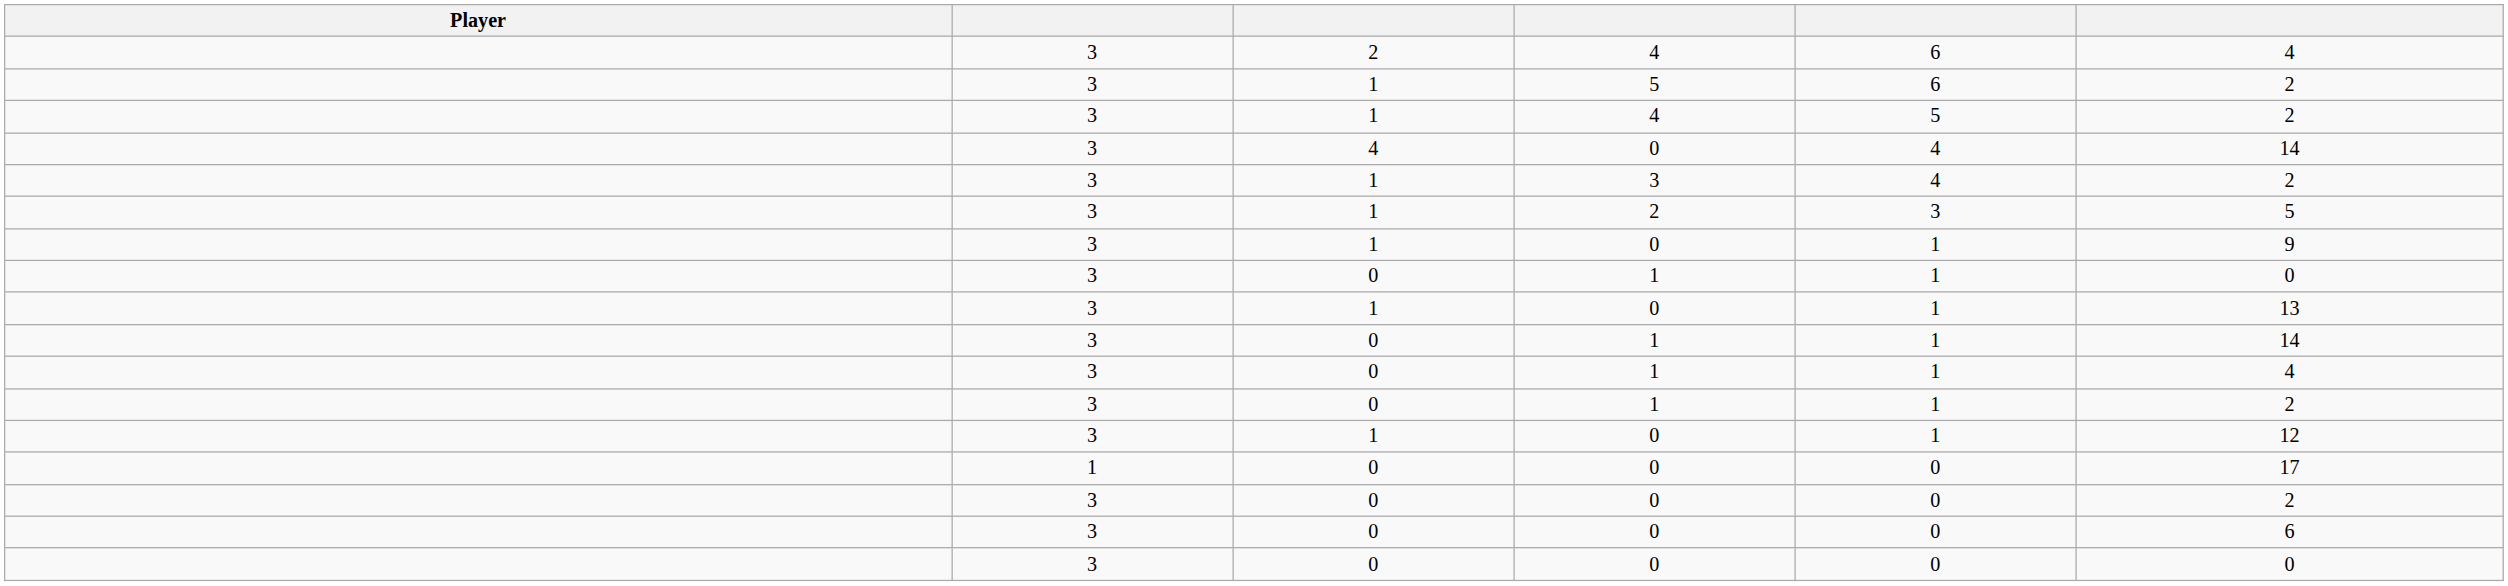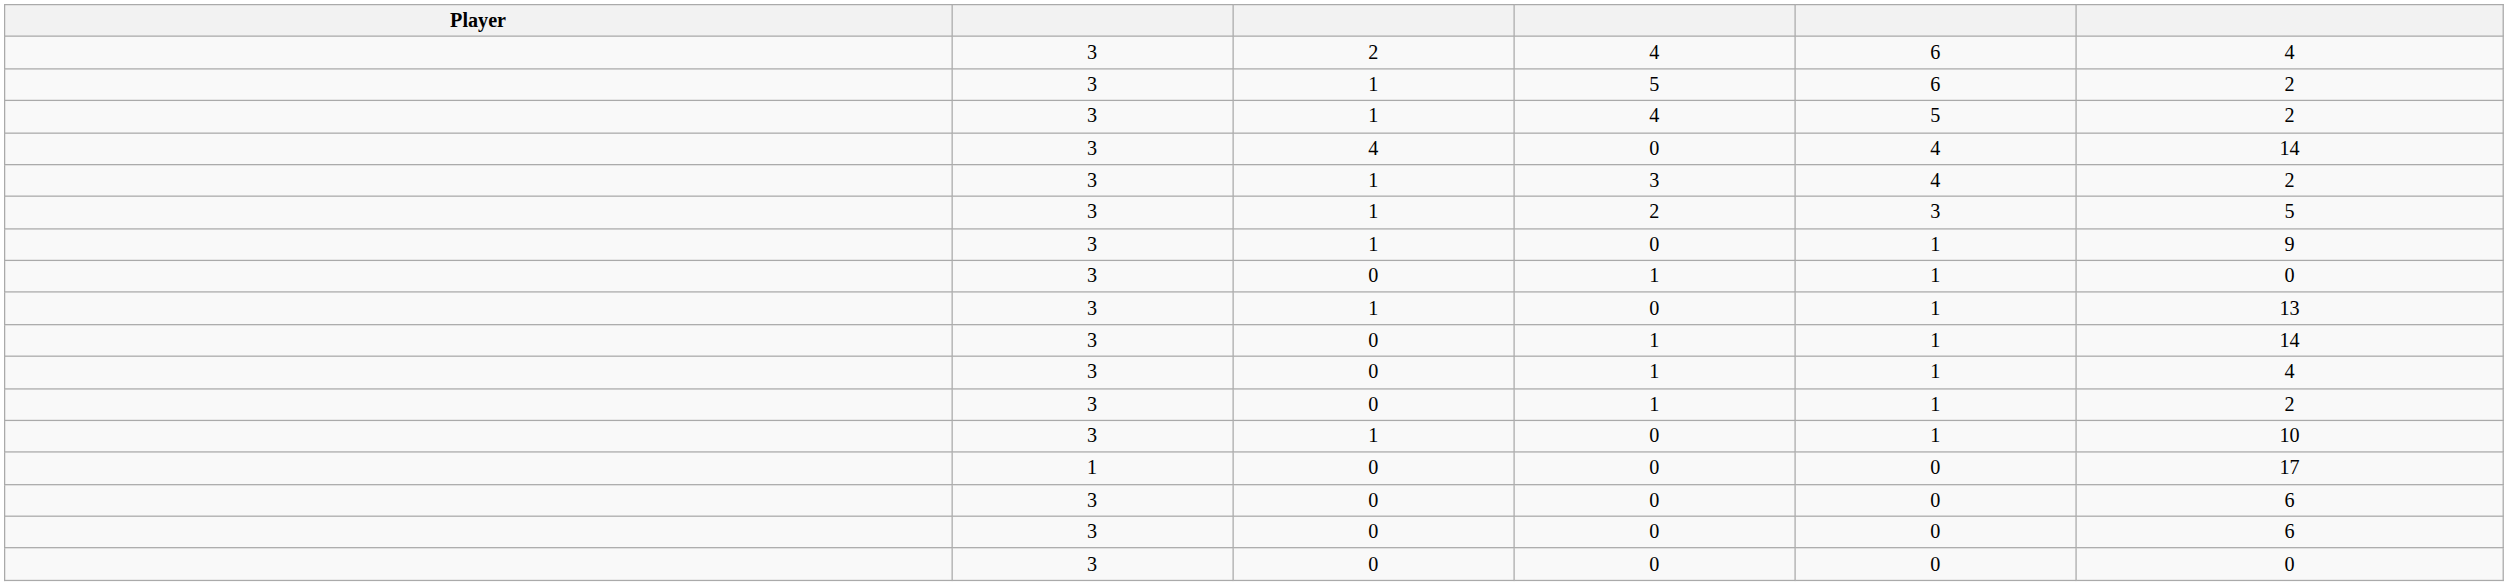(2290, 436) 12 -> (2290, 436) 10
(2290, 500) 2 -> (2290, 500) 6
